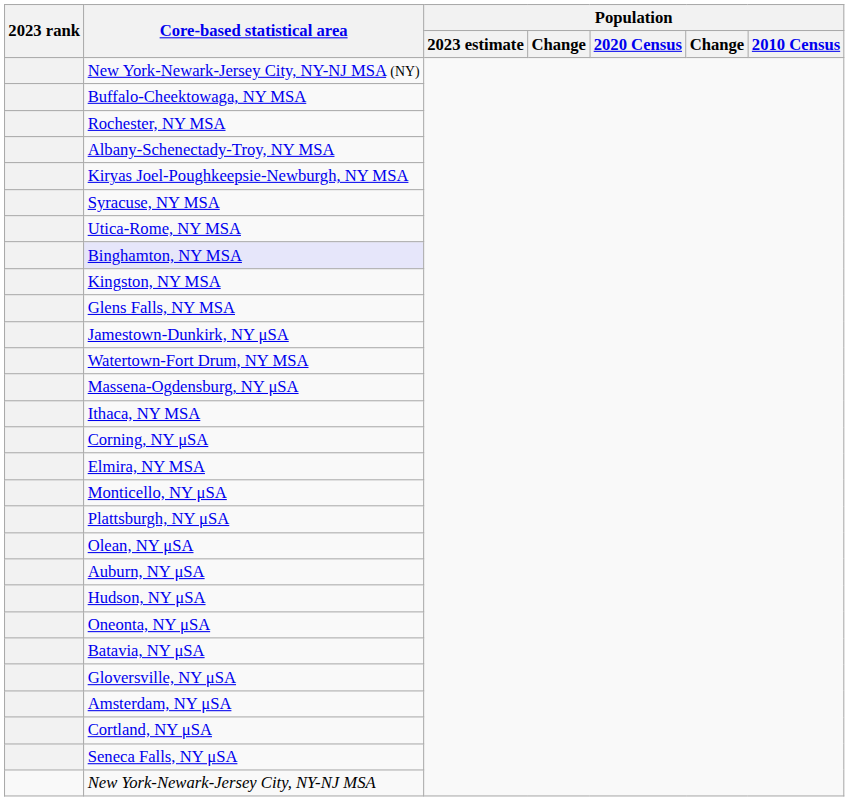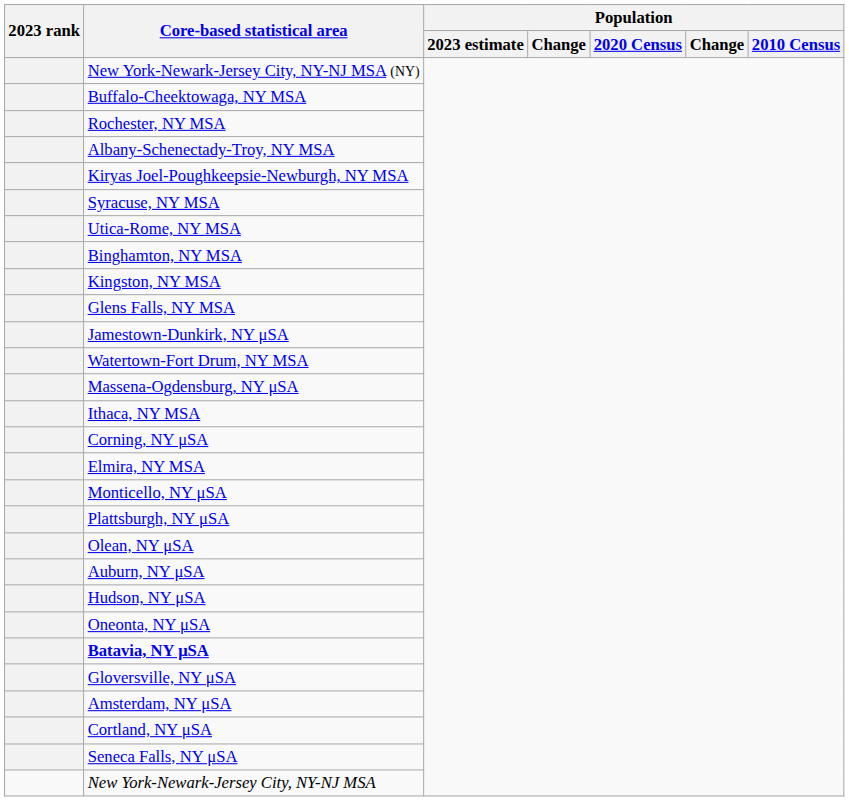(165, 255) lavender background -> (165, 255) no background
(146, 651) normal -> (148, 651) bold
